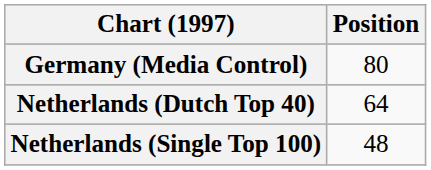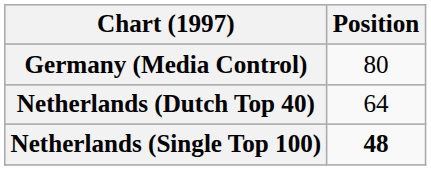(376, 143) normal -> (376, 143) bold
